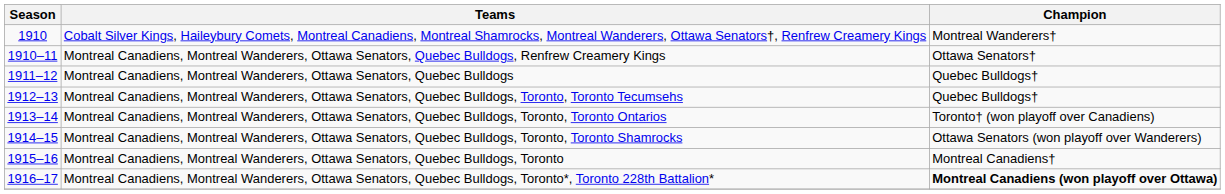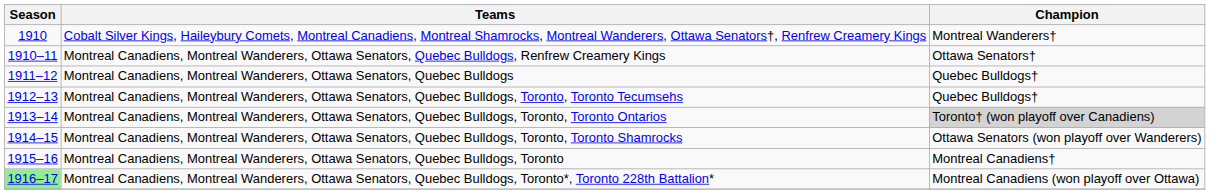(1043, 117) no background -> (1043, 117) lightgrey background
(33, 179) no background -> (33, 179) lightgreen background
(1075, 179) bold -> (1066, 179) normal
